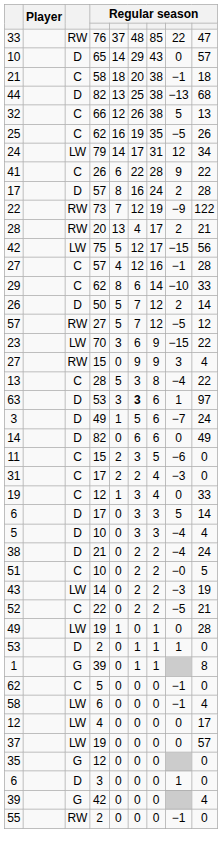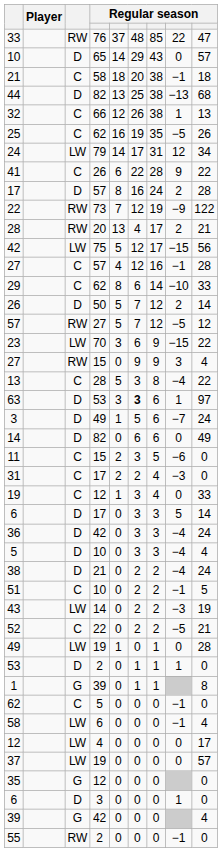(179, 114) 5 -> (179, 114) 1
+ row: (14, 533)
(179, 571) −0 -> (179, 590) −1
